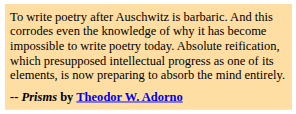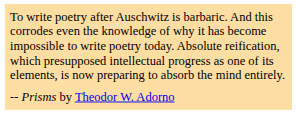(96, 96) bold -> (92, 96) normal
